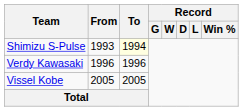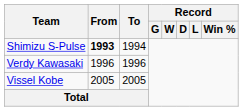(102, 47) normal -> (102, 47) bold
(134, 47) lightyellow background -> (134, 47) no background
